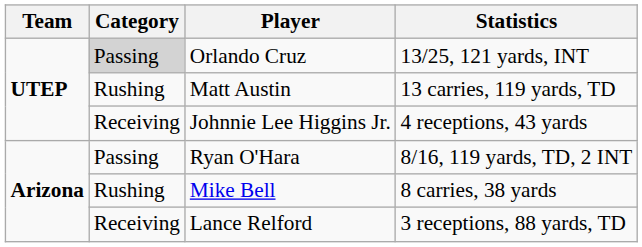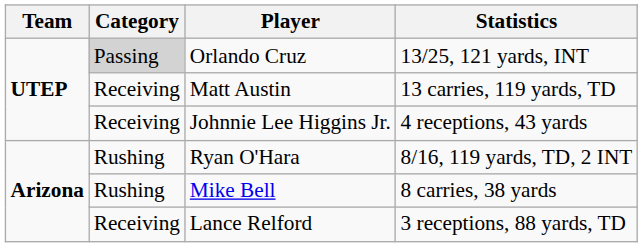(129, 89) Rushing -> (137, 89) Receiving
(126, 156) Passing -> (129, 156) Rushing
